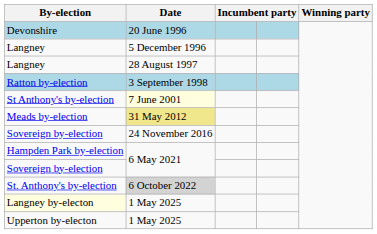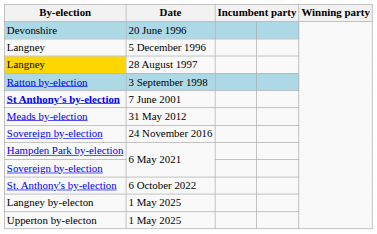(26, 64) no background -> (26, 64) gold background
(60, 99) normal -> (63, 99) bold
(155, 99) lightyellow background -> (155, 99) no background
(157, 116) khaki background -> (157, 116) no background
(162, 185) lightgrey background -> (162, 185) no background
(50, 202) lightyellow background -> (50, 202) no background
